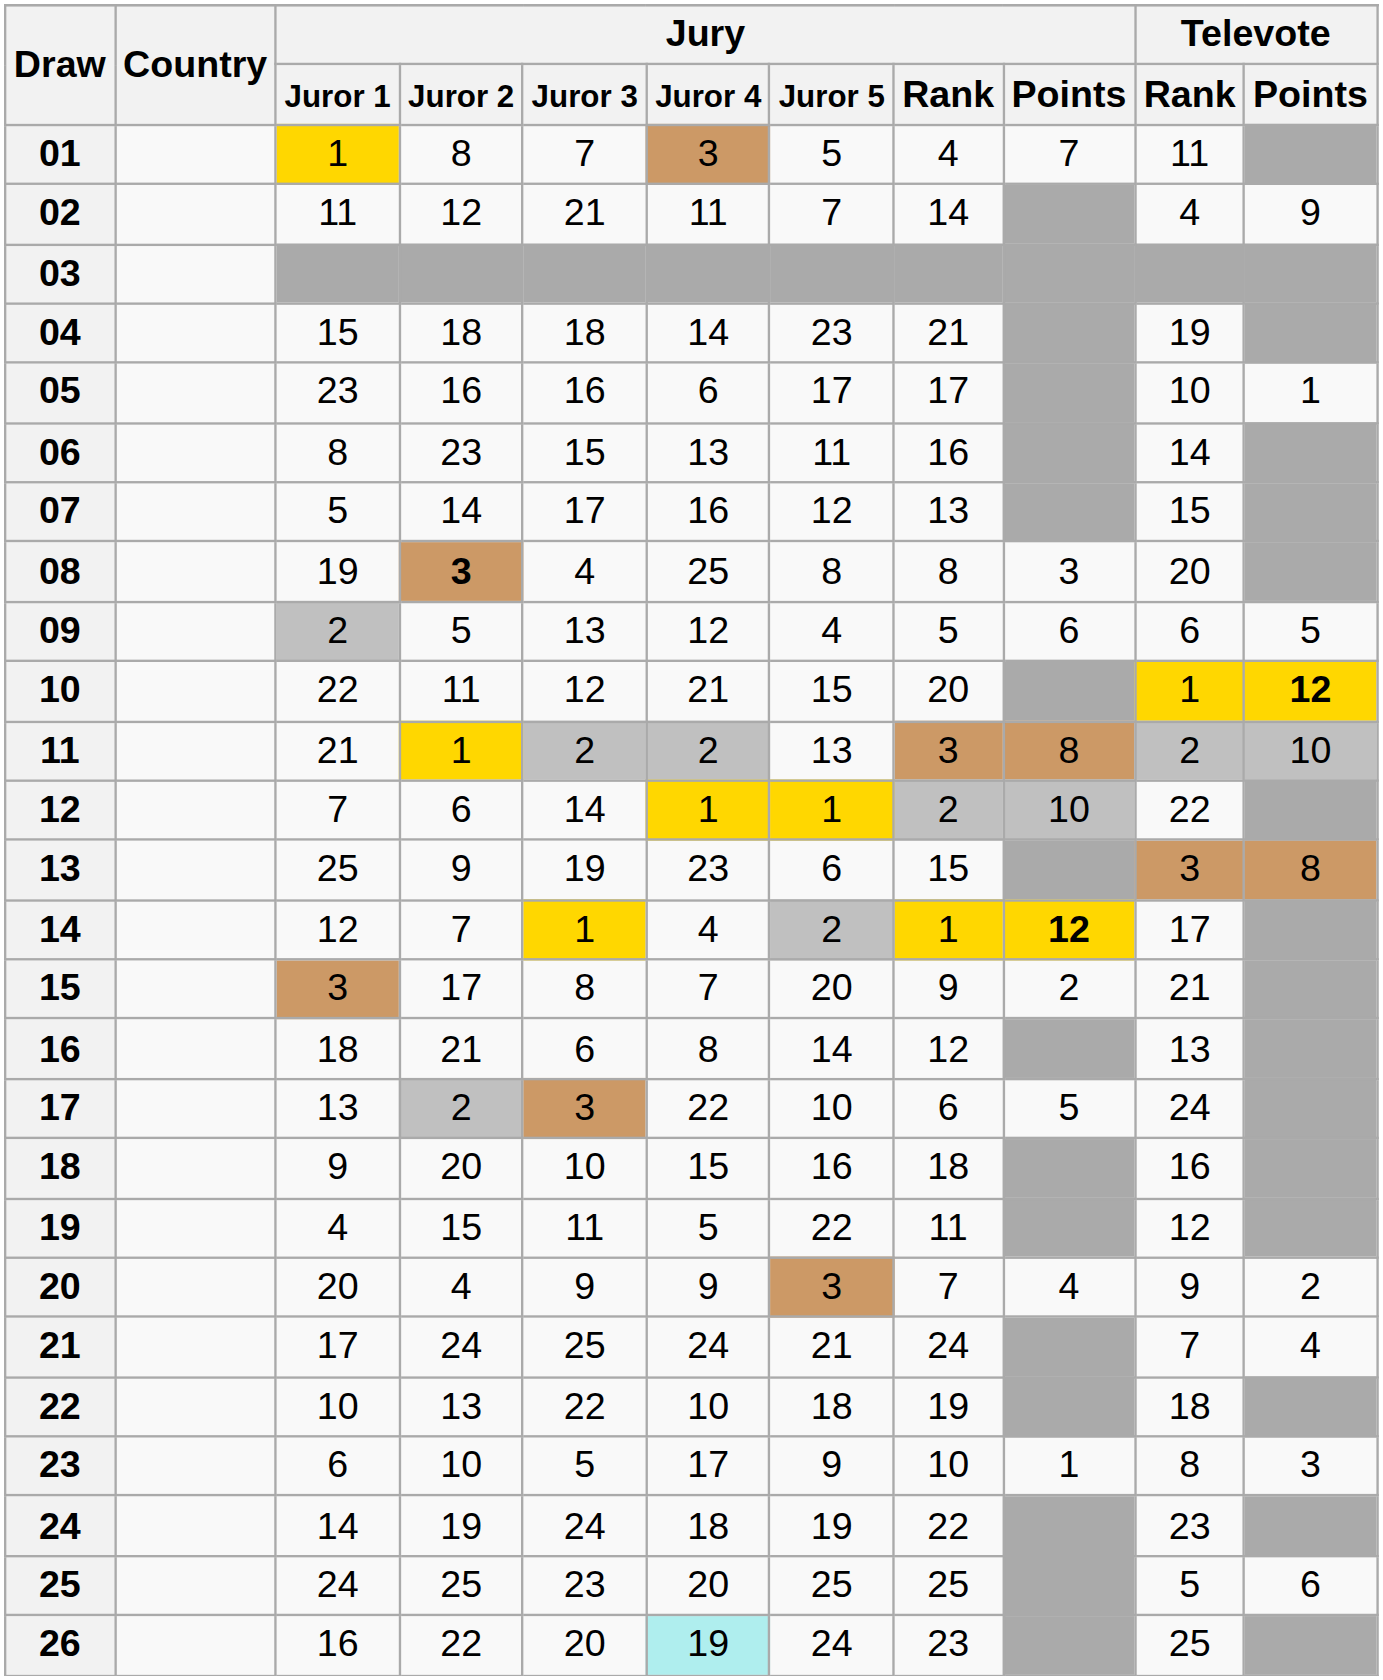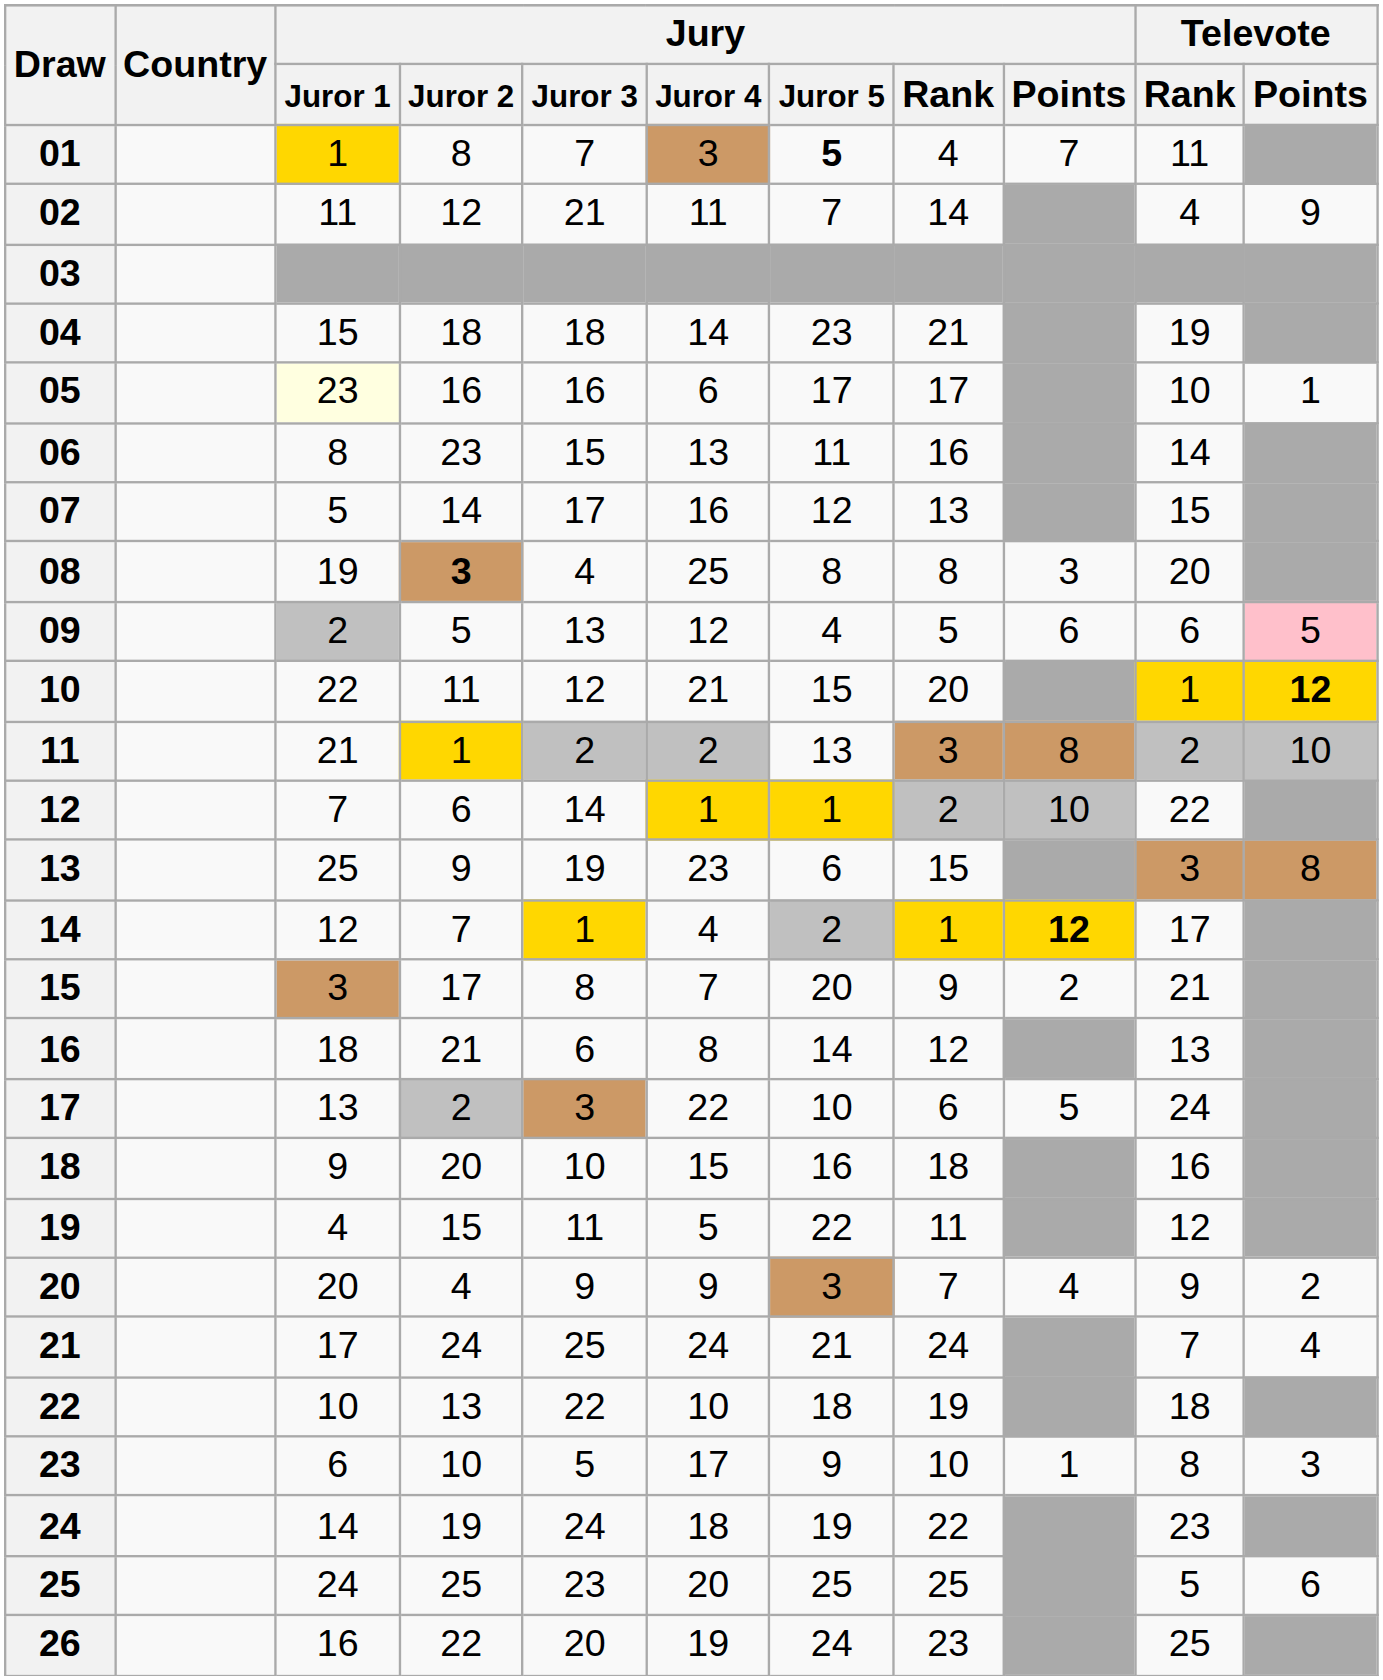(832, 153) normal -> (832, 153) bold
(338, 392) no background -> (338, 392) lightyellow background
(1310, 630) no background -> (1310, 630) pink background
(708, 1644) paleturquoise background -> (708, 1644) no background
